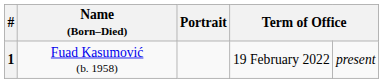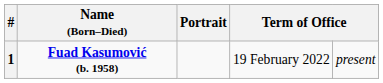(97, 59) normal -> (97, 59) bold
